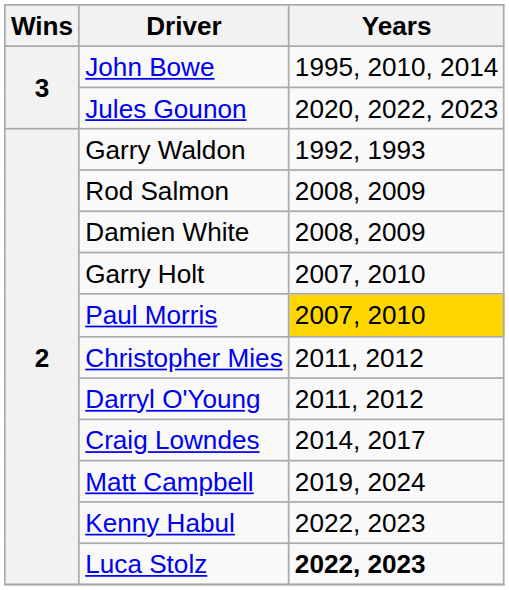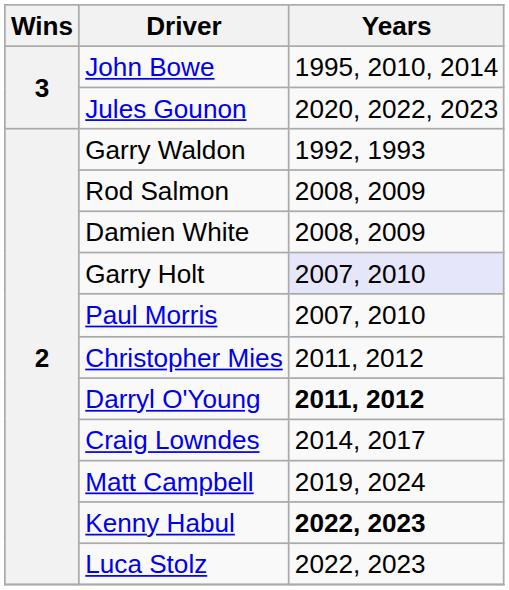(360, 274) no background -> (360, 274) lavender background
(360, 315) gold background -> (360, 315) no background
(359, 398) normal -> (360, 398) bold
(360, 522) normal -> (360, 522) bold
(360, 564) bold -> (360, 564) normal
